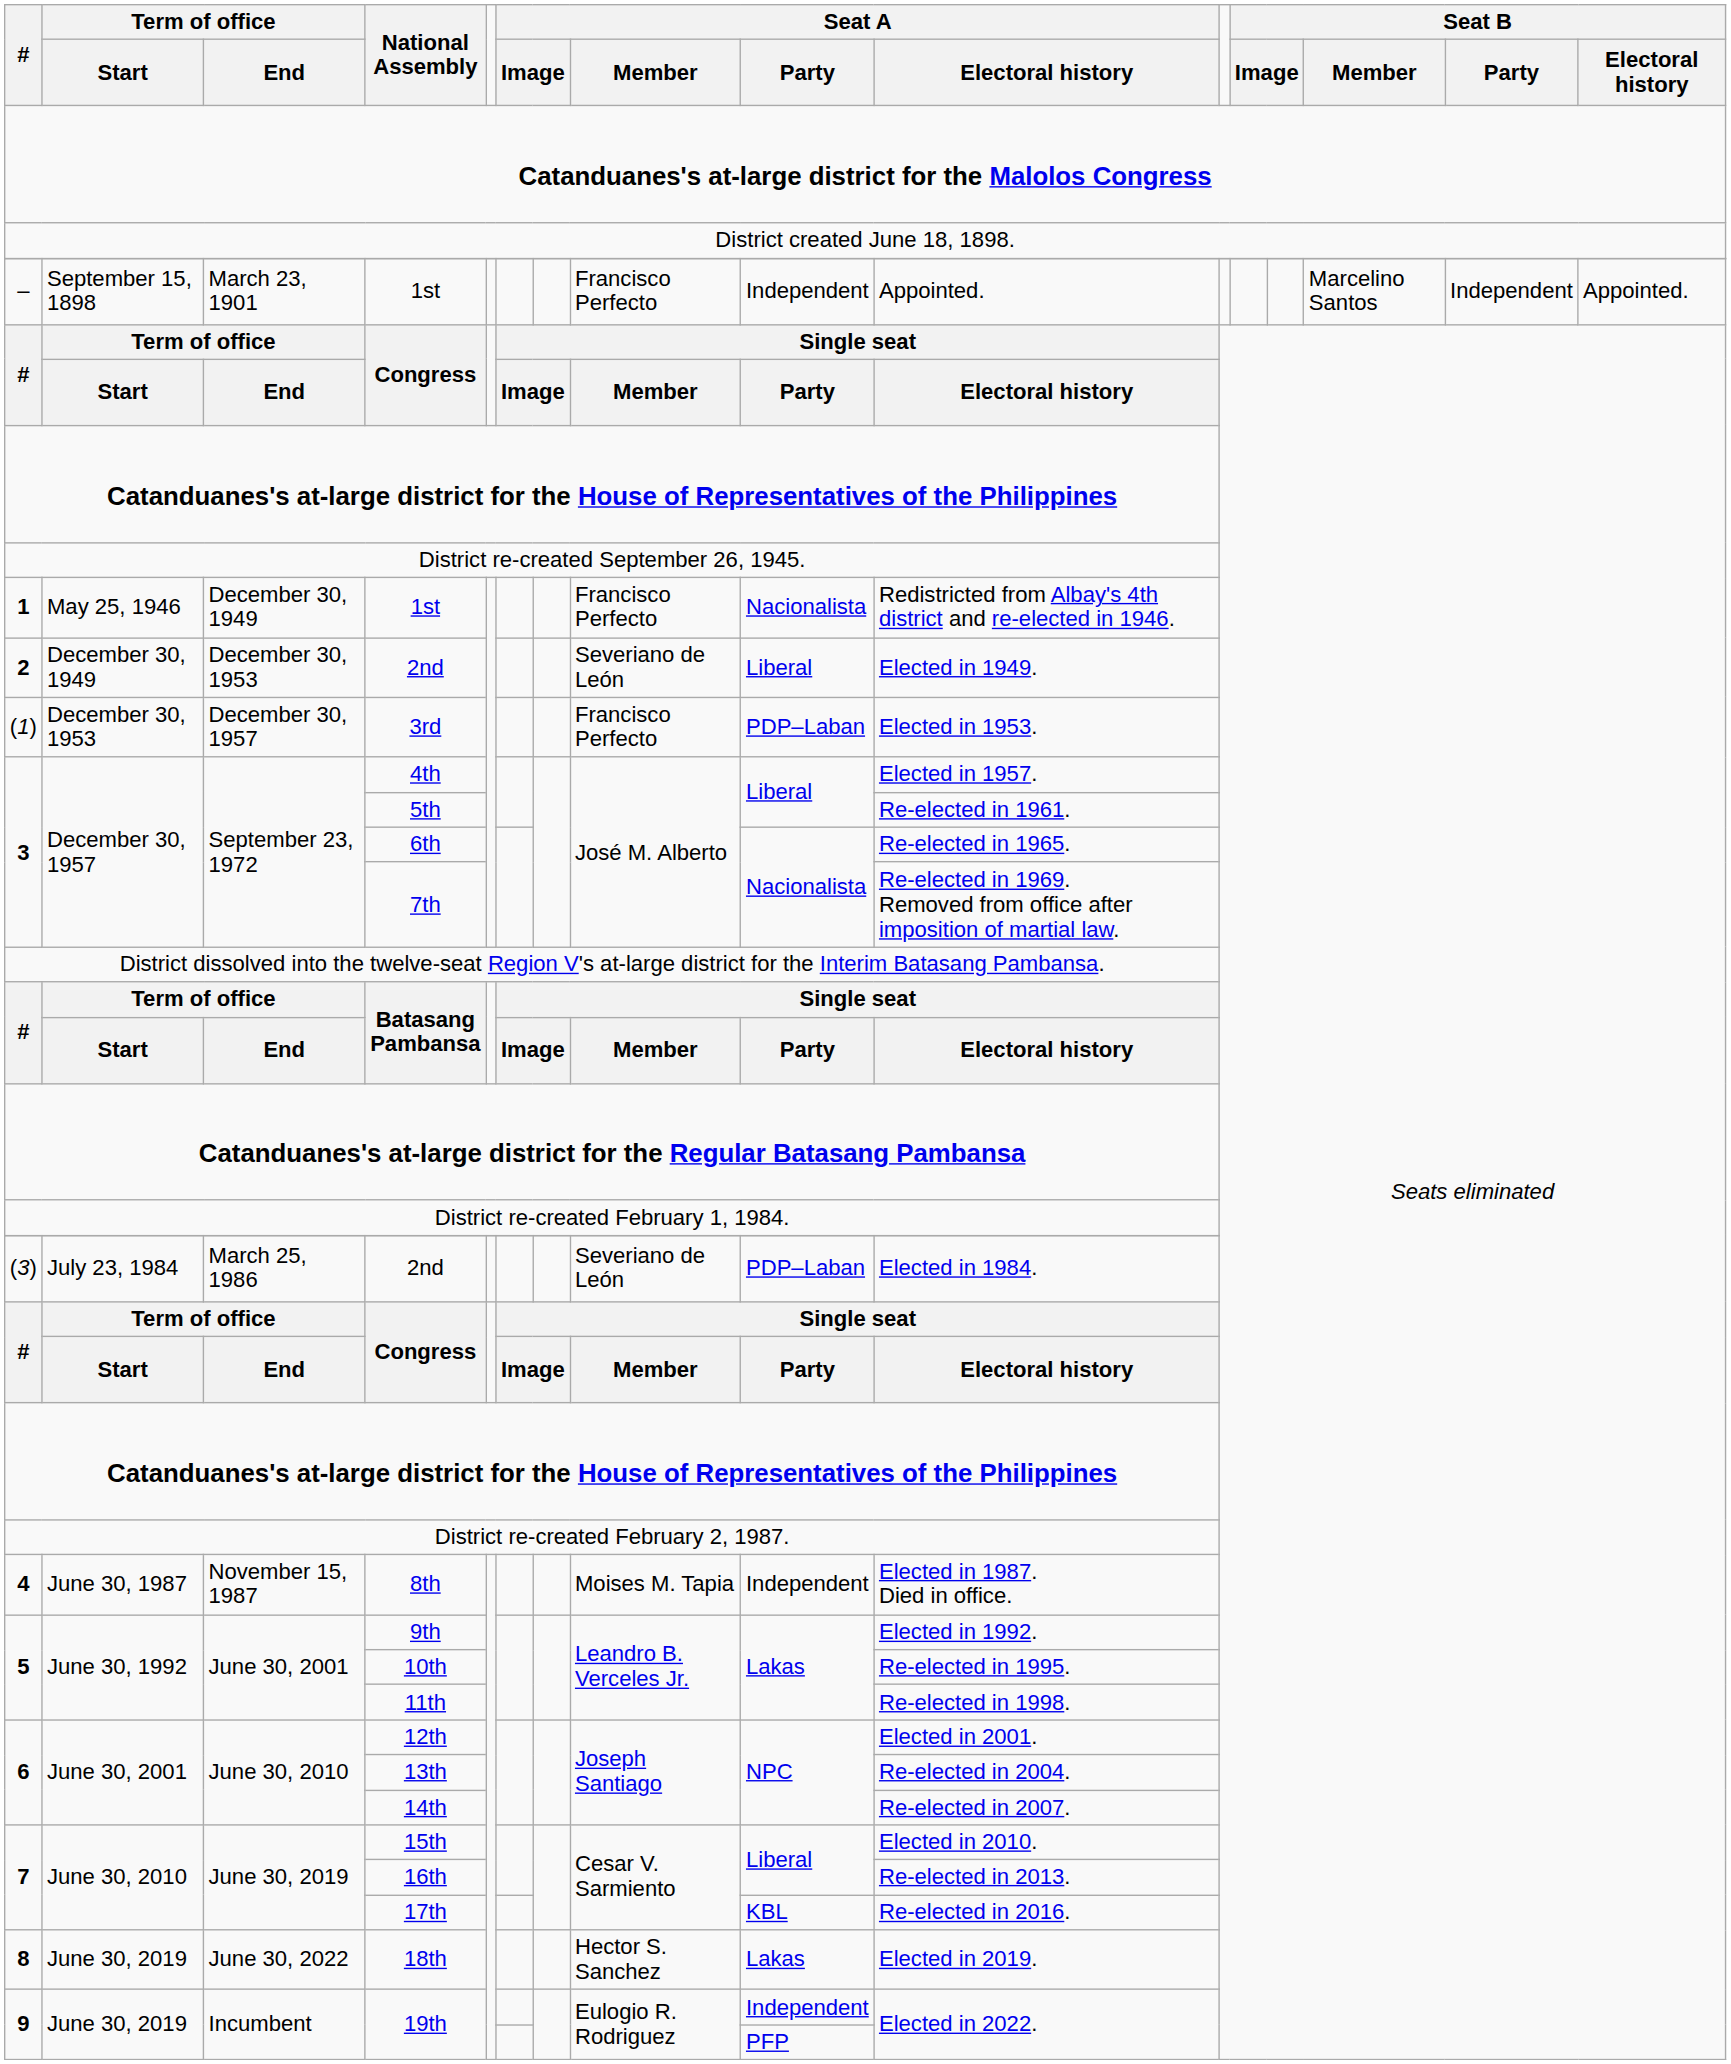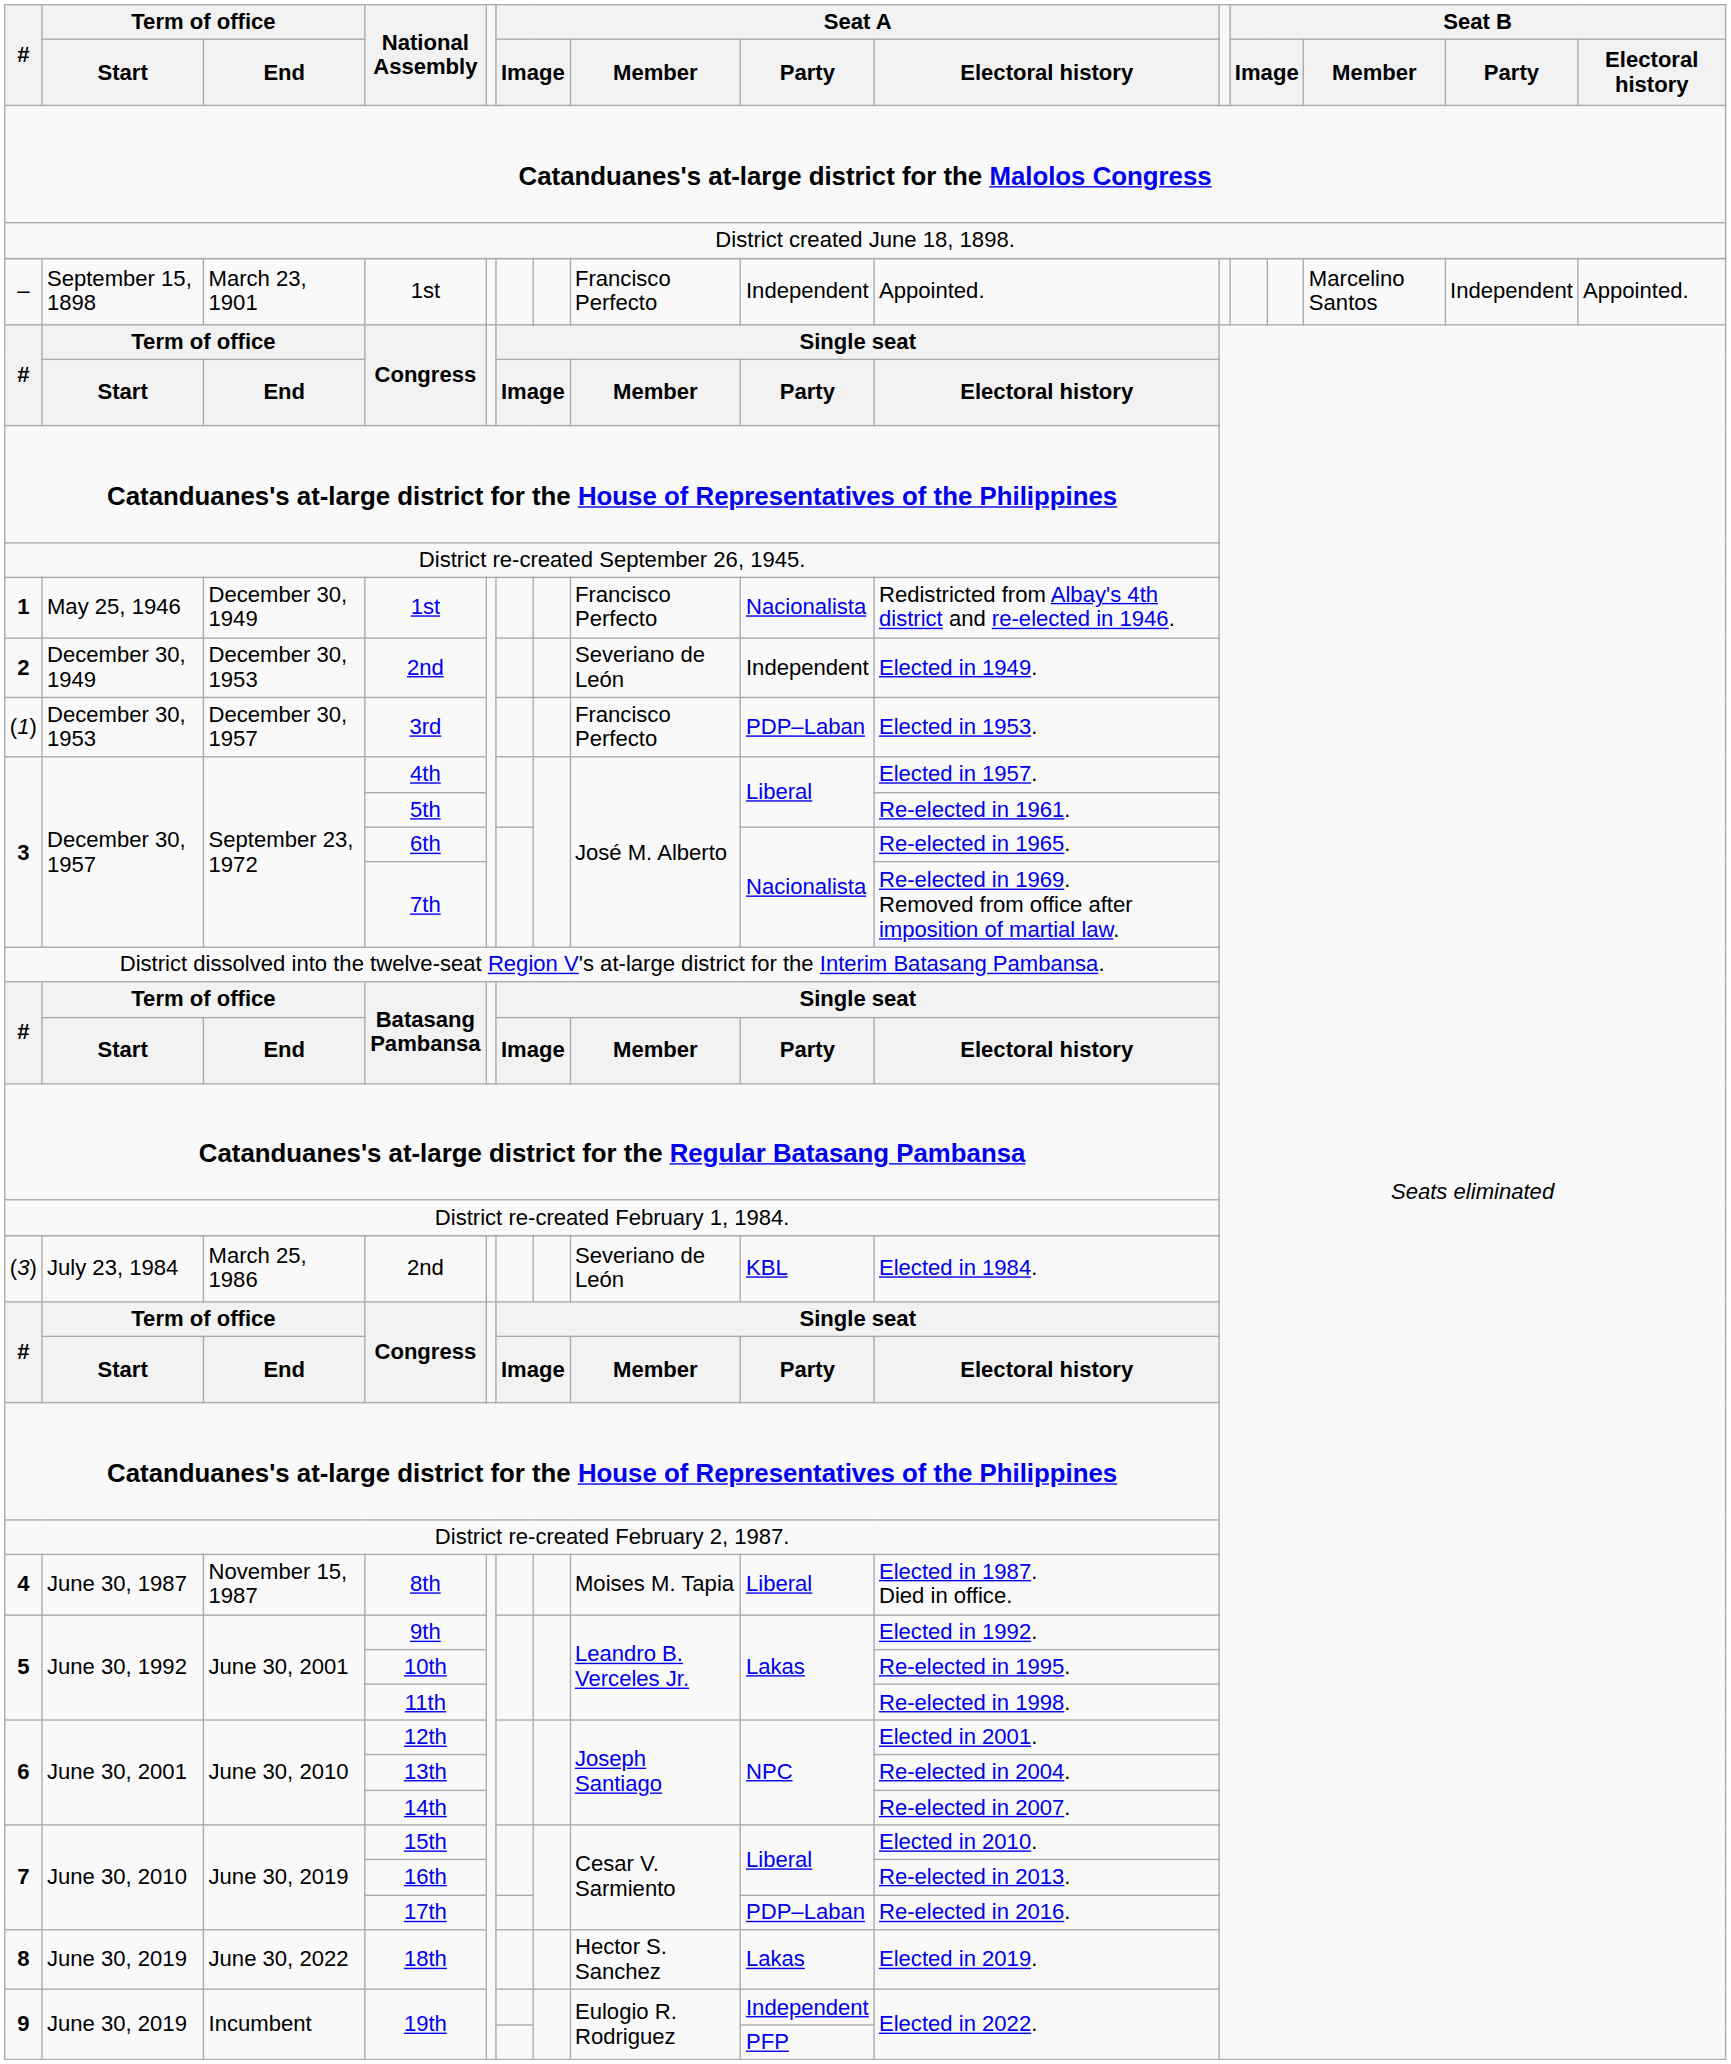(779, 667) Liberal -> (807, 667) Independent
(806, 1268) PDP–Laban -> (767, 1268) KBL
(807, 1584) Independent -> (779, 1584) Liberal
(767, 1912) KBL -> (806, 1912) PDP–Laban
